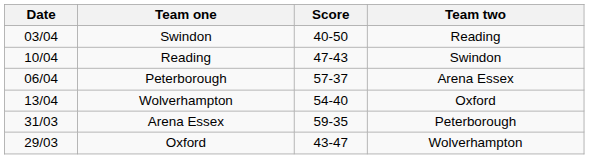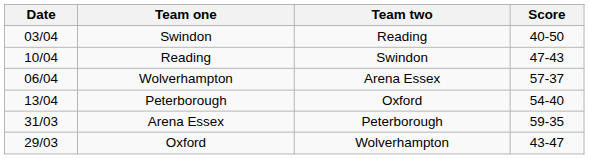columns swapped: (331, 15) <-> (475, 15)
(186, 79) Peterborough -> (186, 79) Wolverhampton
(186, 100) Wolverhampton -> (186, 100) Peterborough
